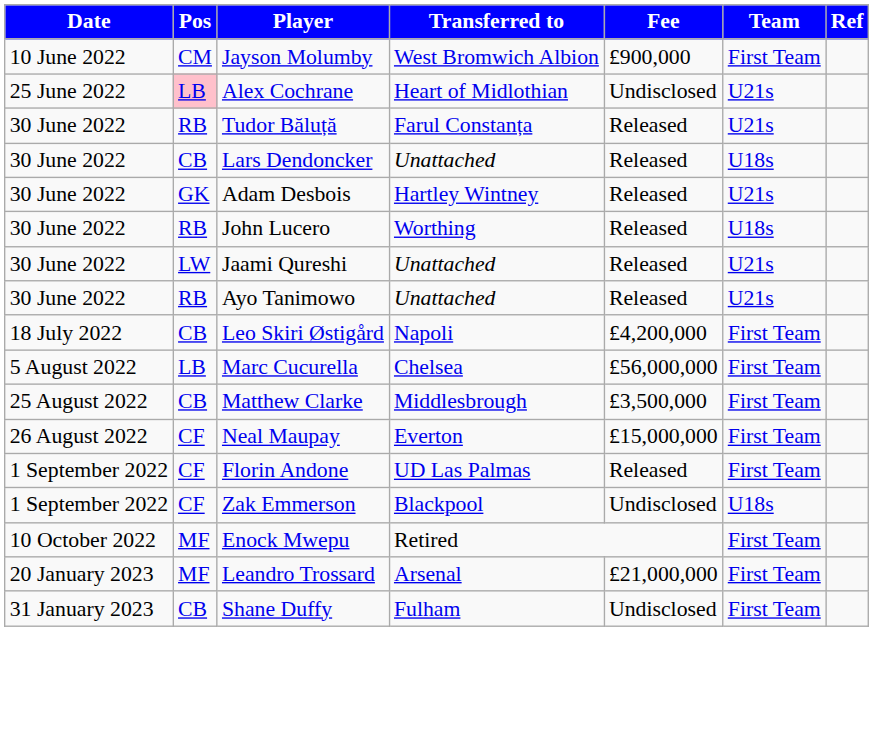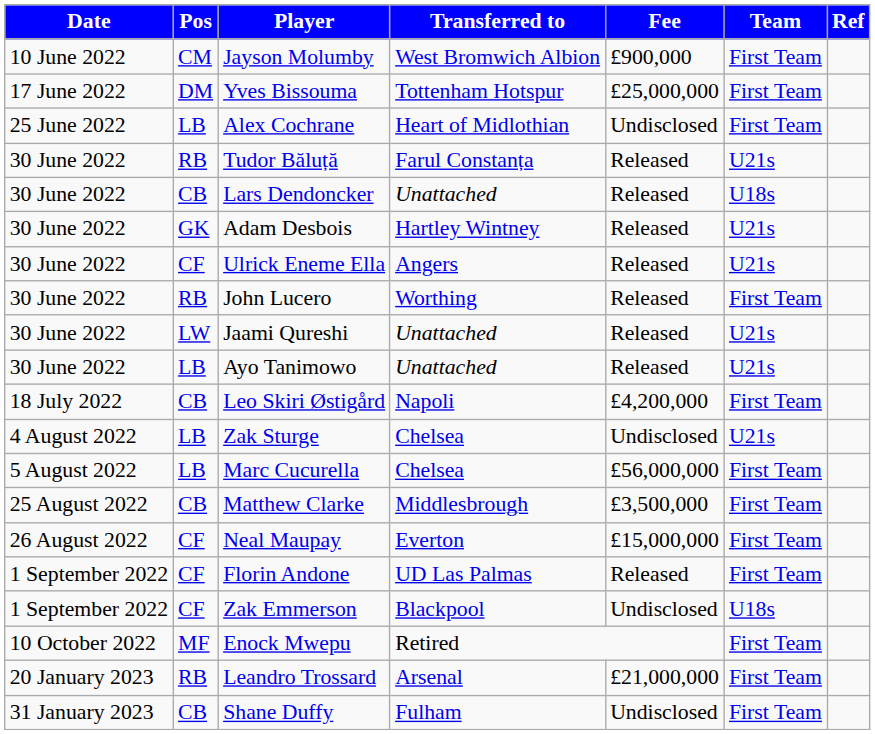+ row: (290, 90)
(192, 90) pink background -> (192, 125) no background
(751, 90) U21s -> (775, 125) First Team
+ row: (304, 263)
(751, 228) U18s -> (775, 297) First Team
(193, 297) RB -> (192, 366) LB
+ row: (271, 435)
(194, 573) MF -> (193, 677) RB
